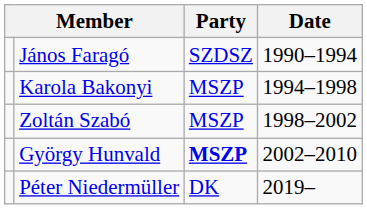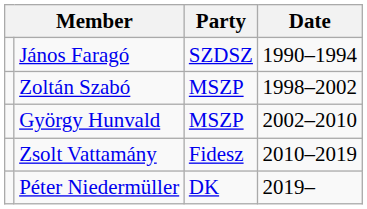- row: (86, 87)
(218, 154) bold -> (216, 120) normal
+ row: (88, 154)
